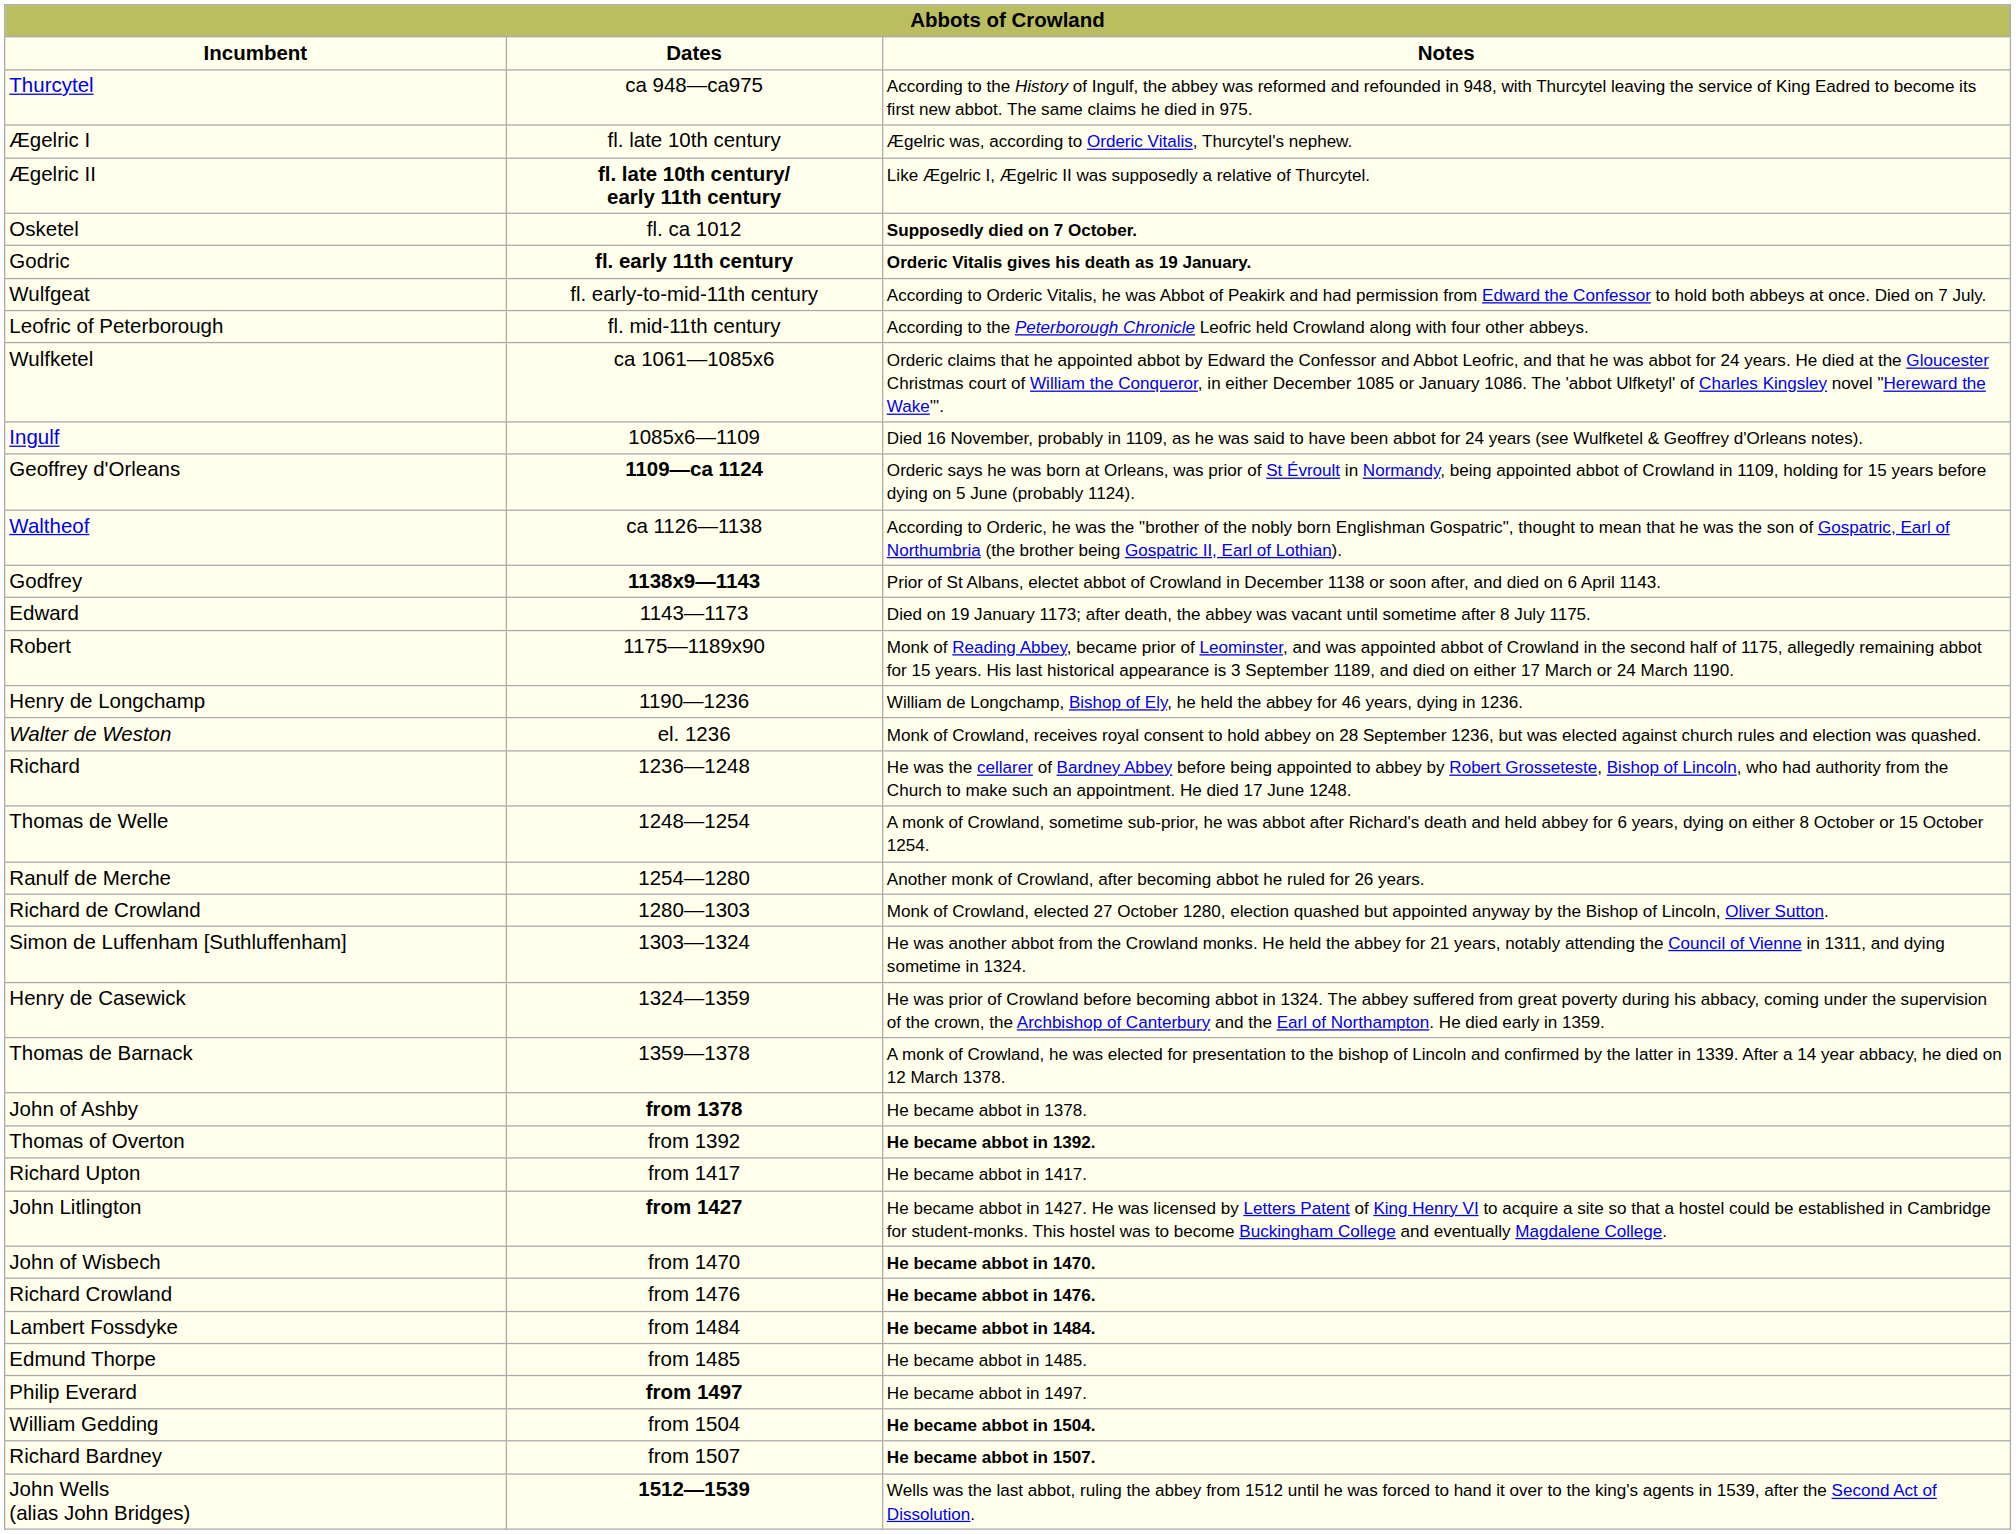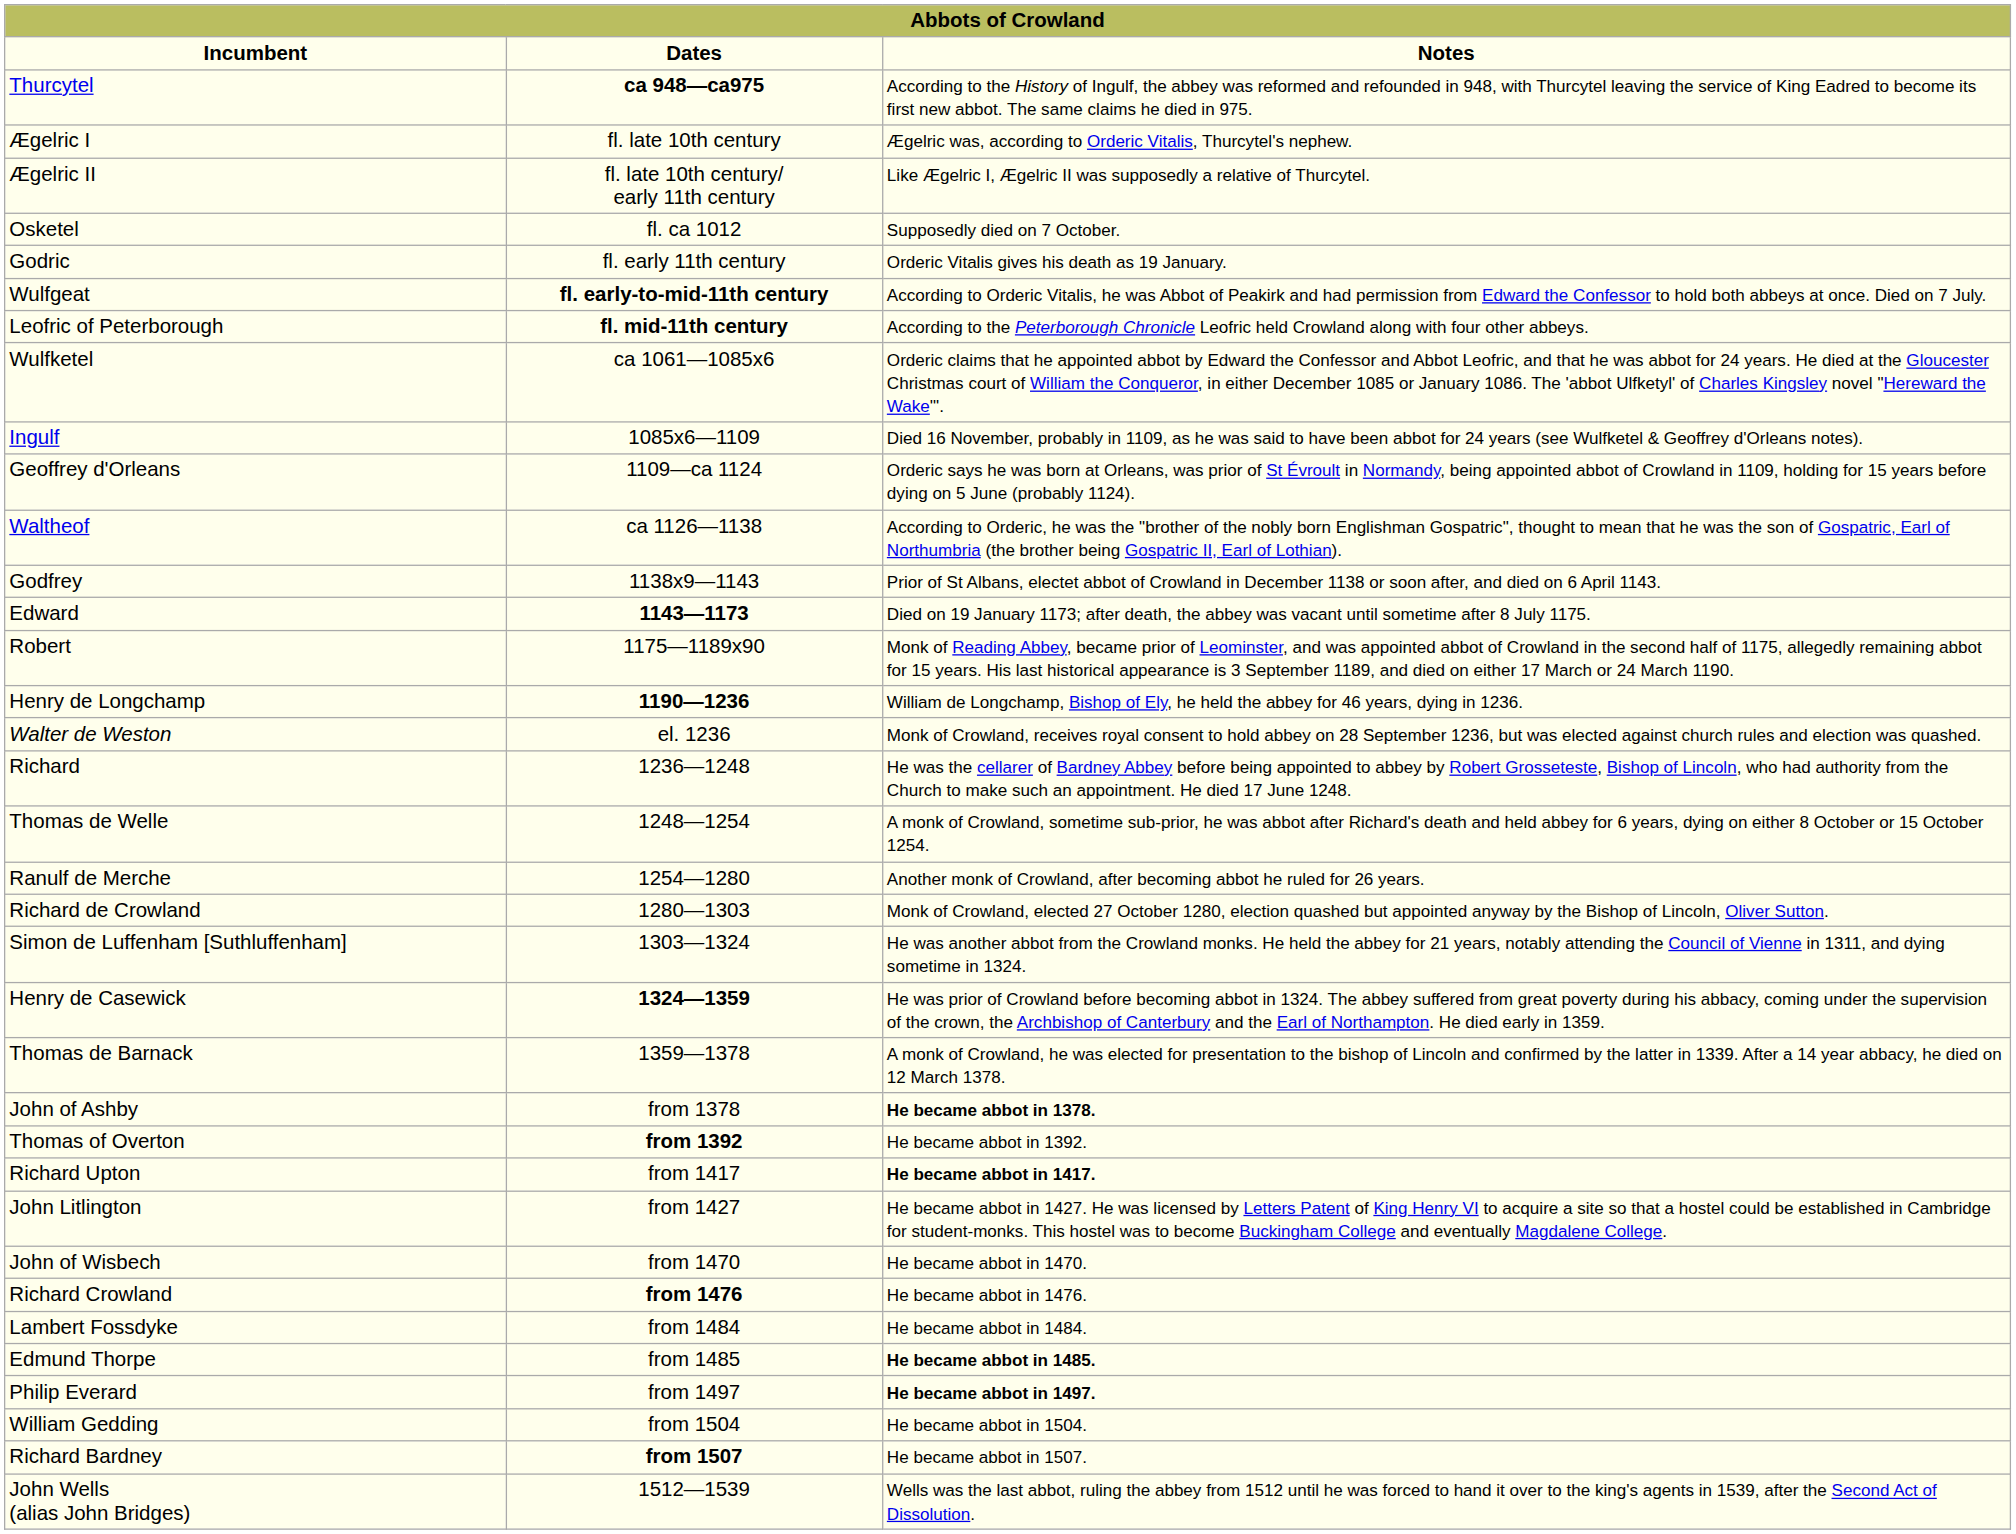(694, 85) normal -> (694, 85) bold
(694, 185) bold -> (694, 185) normal
(1012, 229) bold -> (1004, 230) normal
(694, 261) bold -> (694, 261) normal
(1069, 261) bold -> (1057, 262) normal
(694, 294) normal -> (694, 294) bold
(694, 326) normal -> (694, 326) bold
(694, 470) bold -> (694, 470) normal
(694, 581) bold -> (694, 581) normal
(694, 613) normal -> (694, 613) bold
(694, 701) normal -> (694, 701) bold
(694, 998) normal -> (694, 998) bold
(694, 1109) bold -> (694, 1109) normal
(987, 1110) normal -> (991, 1109) bold
(694, 1141) normal -> (694, 1141) bold
(991, 1141) bold -> (987, 1142) normal
(987, 1175) normal -> (991, 1174) bold
(694, 1206) bold -> (694, 1206) normal
(991, 1262) bold -> (987, 1263) normal
(694, 1294) normal -> (694, 1294) bold
(991, 1294) bold -> (987, 1295) normal
(991, 1327) bold -> (987, 1328) normal
(987, 1360) normal -> (991, 1359) bold
(694, 1392) bold -> (694, 1392) normal
(987, 1393) normal -> (991, 1392) bold
(991, 1424) bold -> (987, 1425) normal
(694, 1457) normal -> (694, 1457) bold
(991, 1457) bold -> (987, 1458) normal
(694, 1489) bold -> (694, 1489) normal
